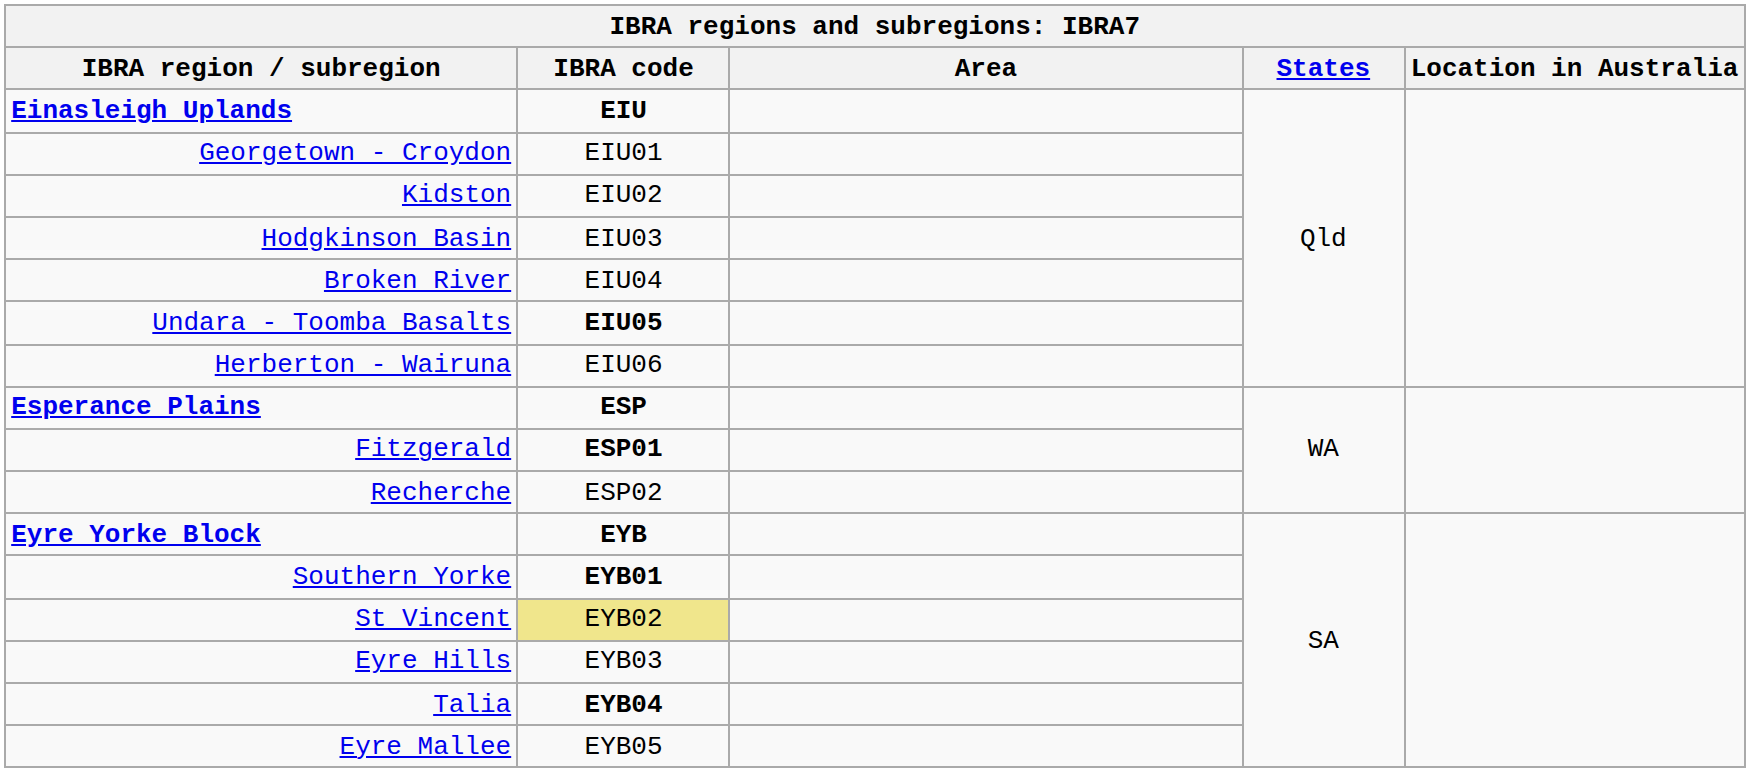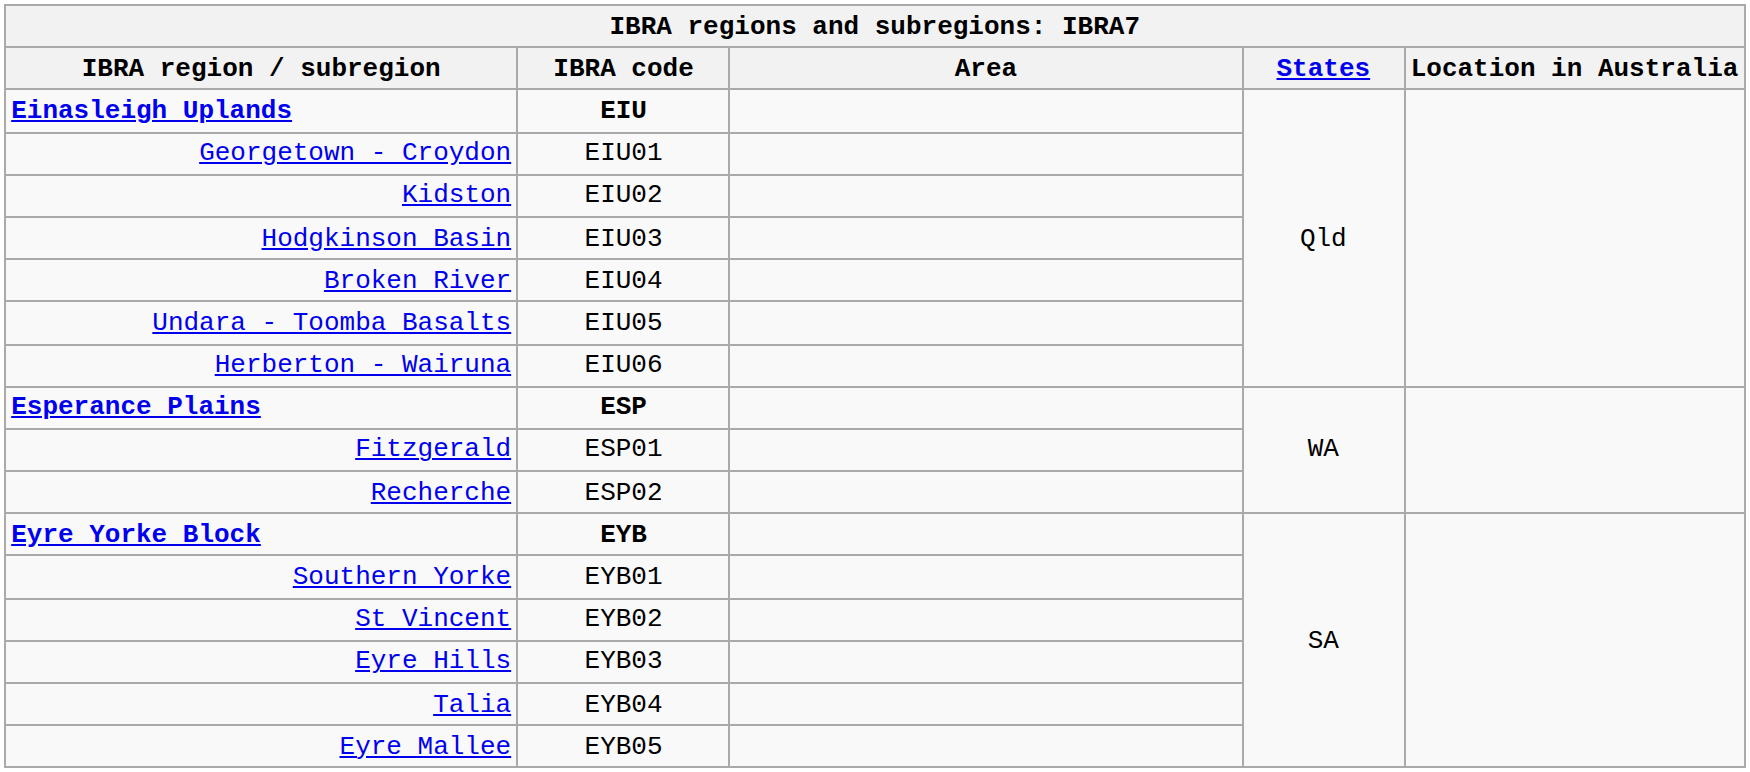(624, 323) bold -> (624, 323) normal
(624, 450) bold -> (624, 450) normal
(624, 577) bold -> (624, 577) normal
(624, 619) khaki background -> (624, 619) no background
(624, 704) bold -> (624, 704) normal
